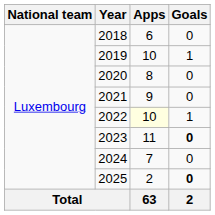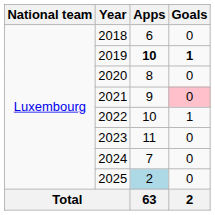(149, 55) normal -> (149, 55) bold
(190, 55) normal -> (190, 55) bold
(190, 96) no background -> (190, 96) pink background
(149, 117) lightyellow background -> (149, 117) no background
(190, 138) bold -> (190, 138) normal
(149, 179) no background -> (149, 179) lightblue background
(190, 179) bold -> (190, 179) normal
